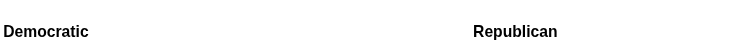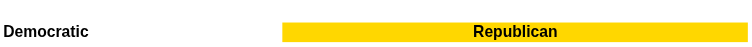(515, 32) no background -> (515, 32) gold background
